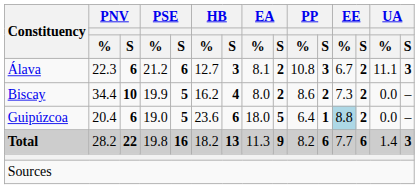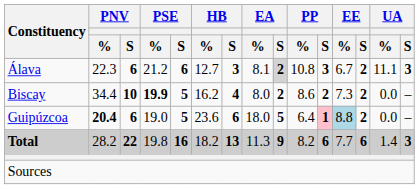(281, 70) no background -> (281, 70) lightgrey background
(155, 94) normal -> (155, 94) bold
(104, 118) normal -> (104, 118) bold
(325, 118) no background -> (325, 118) pink background
